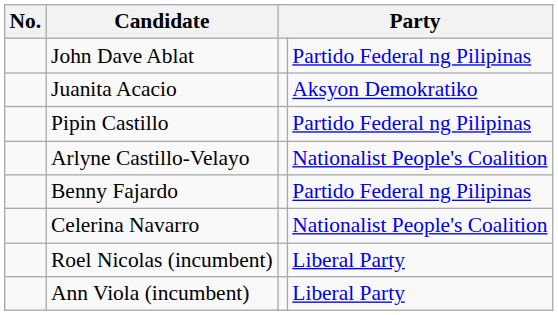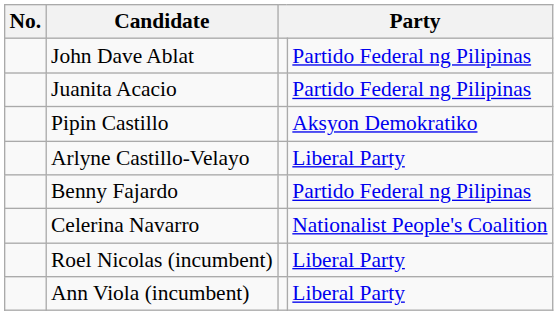(385, 89) Aksyon Demokratiko -> (412, 89) Partido Federal ng Pilipinas
(412, 123) Partido Federal ng Pilipinas -> (385, 123) Aksyon Demokratiko
(420, 157) Nationalist People's Coalition -> (349, 157) Liberal Party
